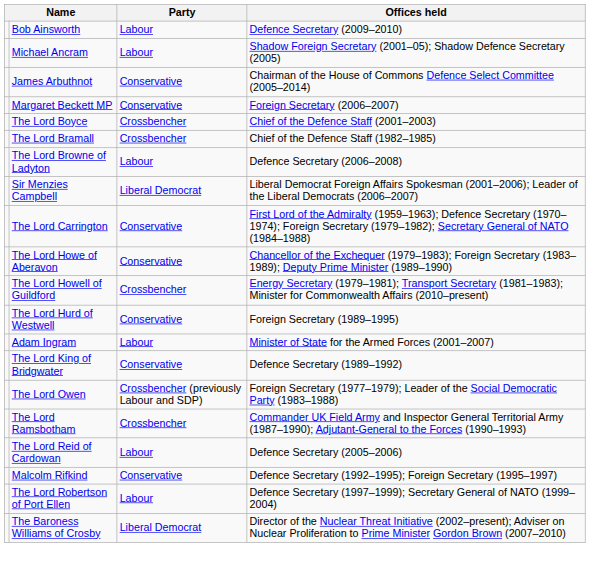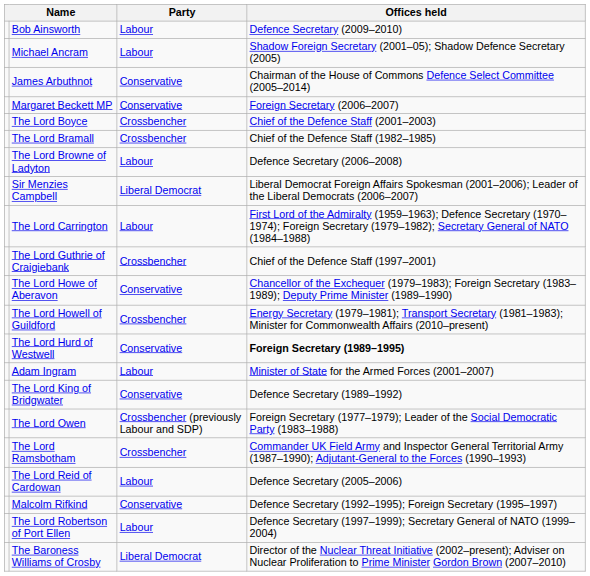(151, 226) Conservative -> (136, 226) Labour
+ row: (58, 261)
(324, 319) normal -> (327, 348) bold
